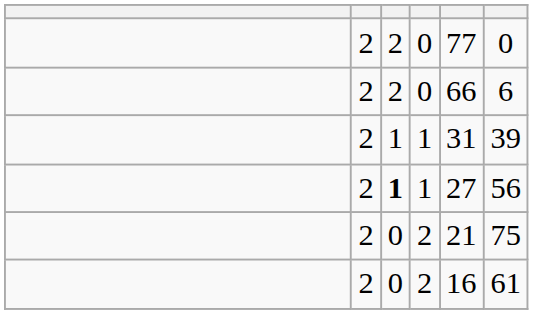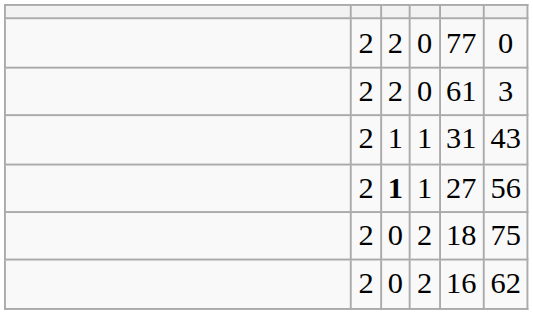(461, 90) 66 -> (461, 90) 61
(506, 90) 6 -> (506, 90) 3
(506, 139) 39 -> (506, 139) 43
(461, 235) 21 -> (461, 235) 18
(506, 283) 61 -> (506, 283) 62
